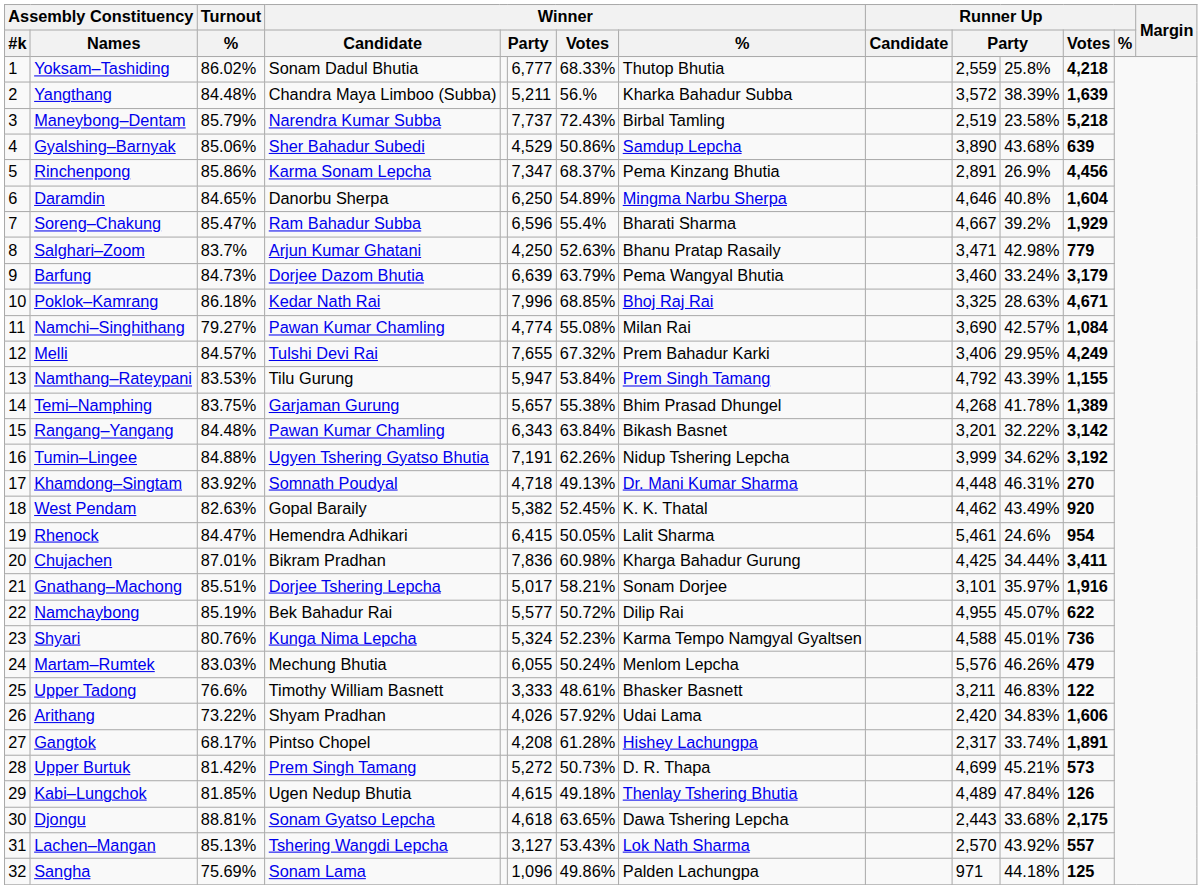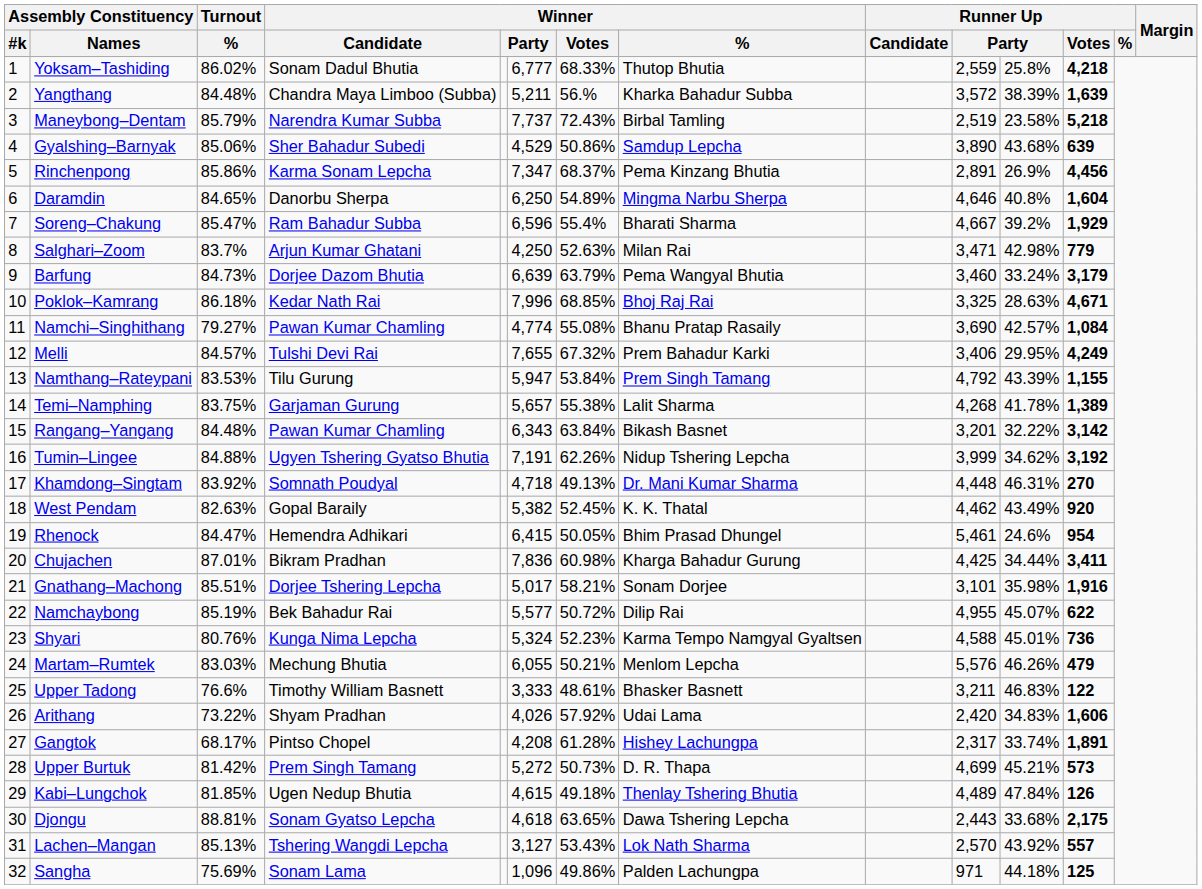(702, 250) Bhanu Pratap Rasaily -> (657, 250) Milan Rai
(657, 328) Milan Rai -> (702, 328) Bhanu Pratap Rasaily
(702, 405) Bhim Prasad Dhungel -> (669, 405) Lalit Sharma
(669, 535) Lalit Sharma -> (702, 535) Bhim Prasad Dhungel
(1032, 586) 35.97% -> (1032, 586) 35.98%
(588, 664) 50.24% -> (588, 664) 50.21%
